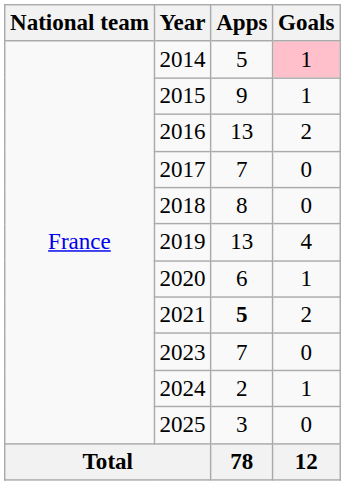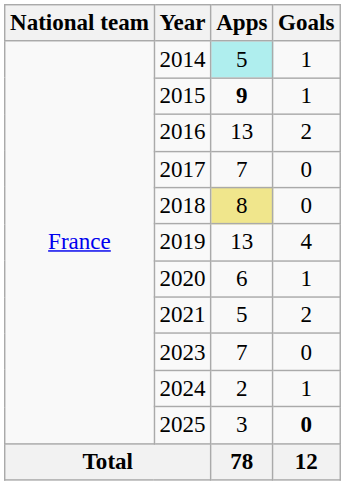(242, 59) no background -> (242, 59) paleturquoise background
(306, 59) pink background -> (306, 59) no background
(242, 95) normal -> (242, 95) bold
(242, 205) no background -> (242, 205) khaki background
(242, 315) bold -> (242, 315) normal
(306, 424) normal -> (306, 424) bold
